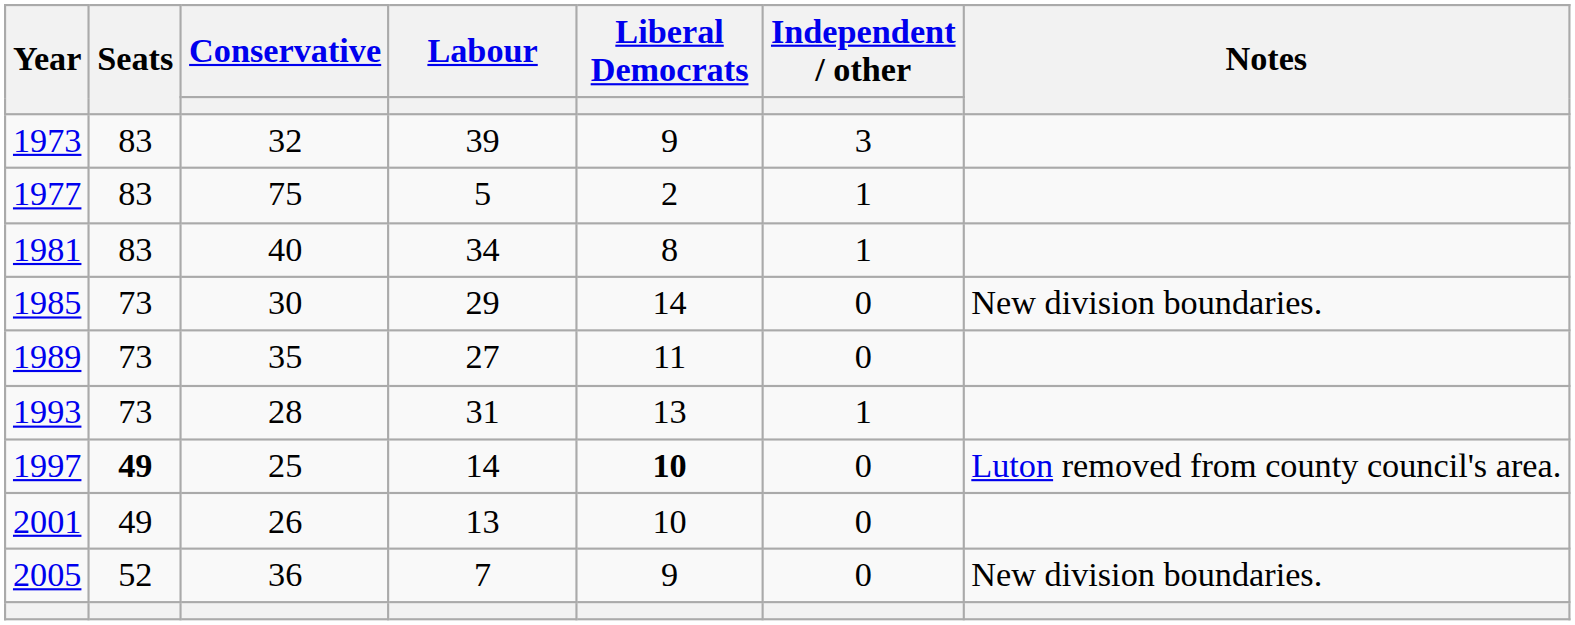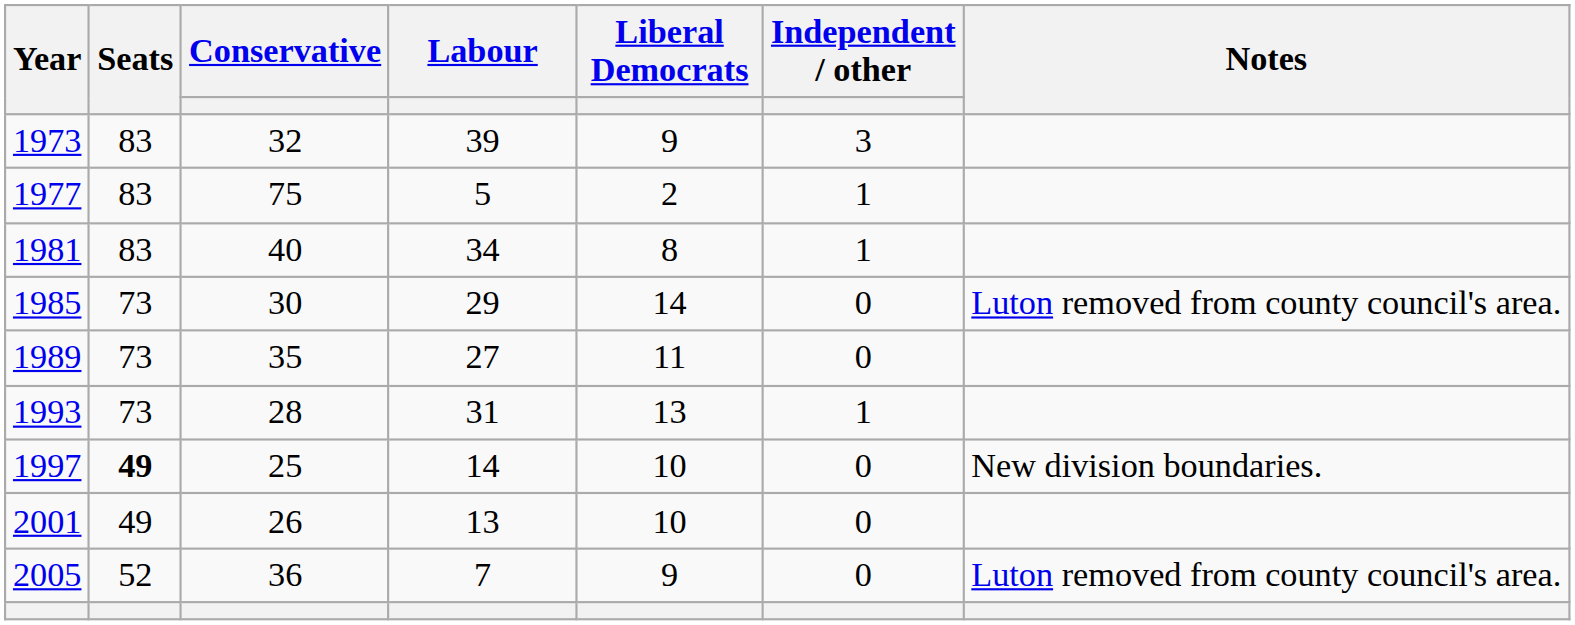(1147, 303) New division boundaries. -> (1266, 303) Luton removed from county council's area.
(670, 466) bold -> (670, 466) normal
(1266, 466) Luton removed from county council's area. -> (1147, 466) New division boundaries.
(1147, 574) New division boundaries. -> (1266, 574) Luton removed from county council's area.
